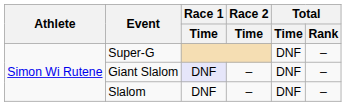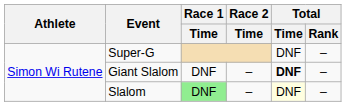(204, 72) lavender background -> (204, 72) no background
(289, 72) normal -> (289, 72) bold
(204, 92) no background -> (204, 92) lightgreen background
(289, 92) no background -> (289, 92) lightyellow background
